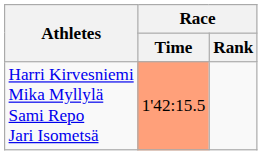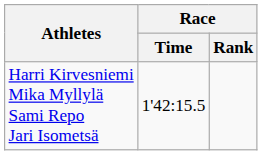(173, 105) lightsalmon background -> (173, 105) no background
